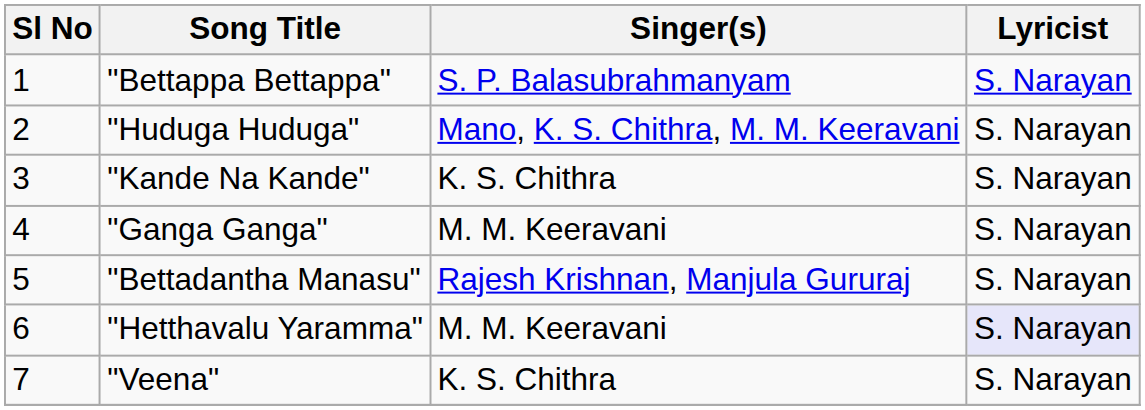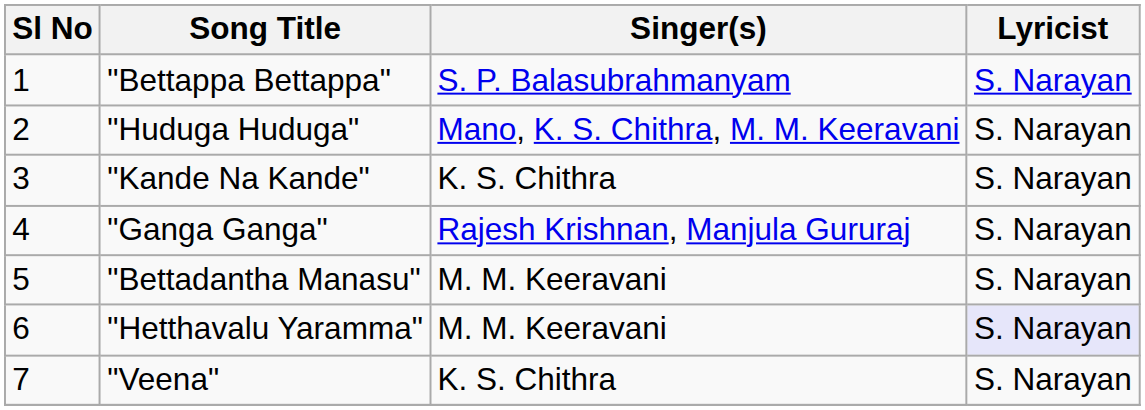(552, 229) M. M. Keeravani -> (674, 229) Rajesh Krishnan, Manjula Gururaj
(674, 279) Rajesh Krishnan, Manjula Gururaj -> (552, 279) M. M. Keeravani
